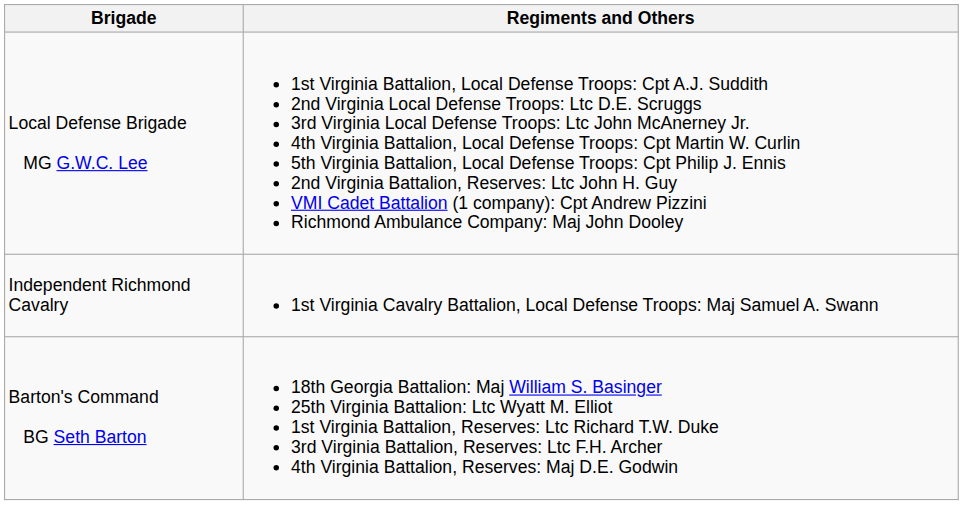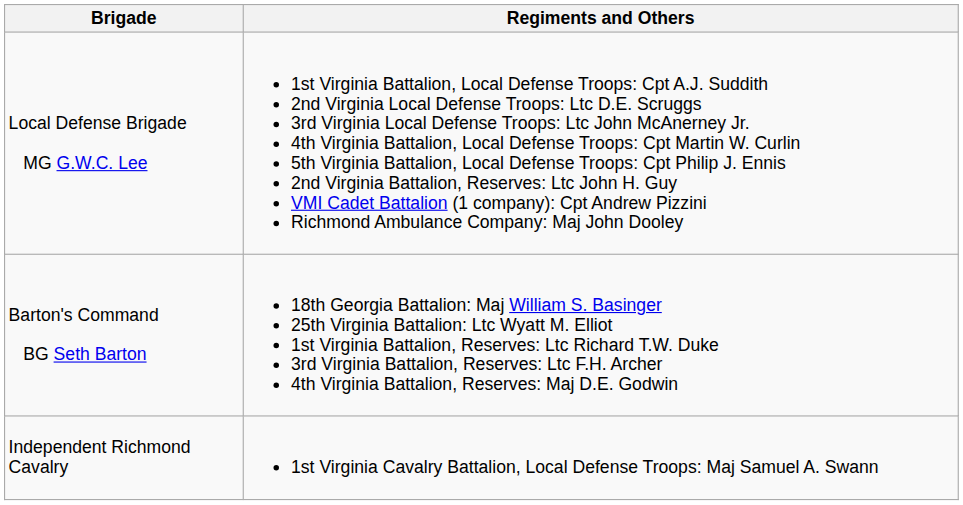rows swapped: (84, 417) <-> (100, 295)
